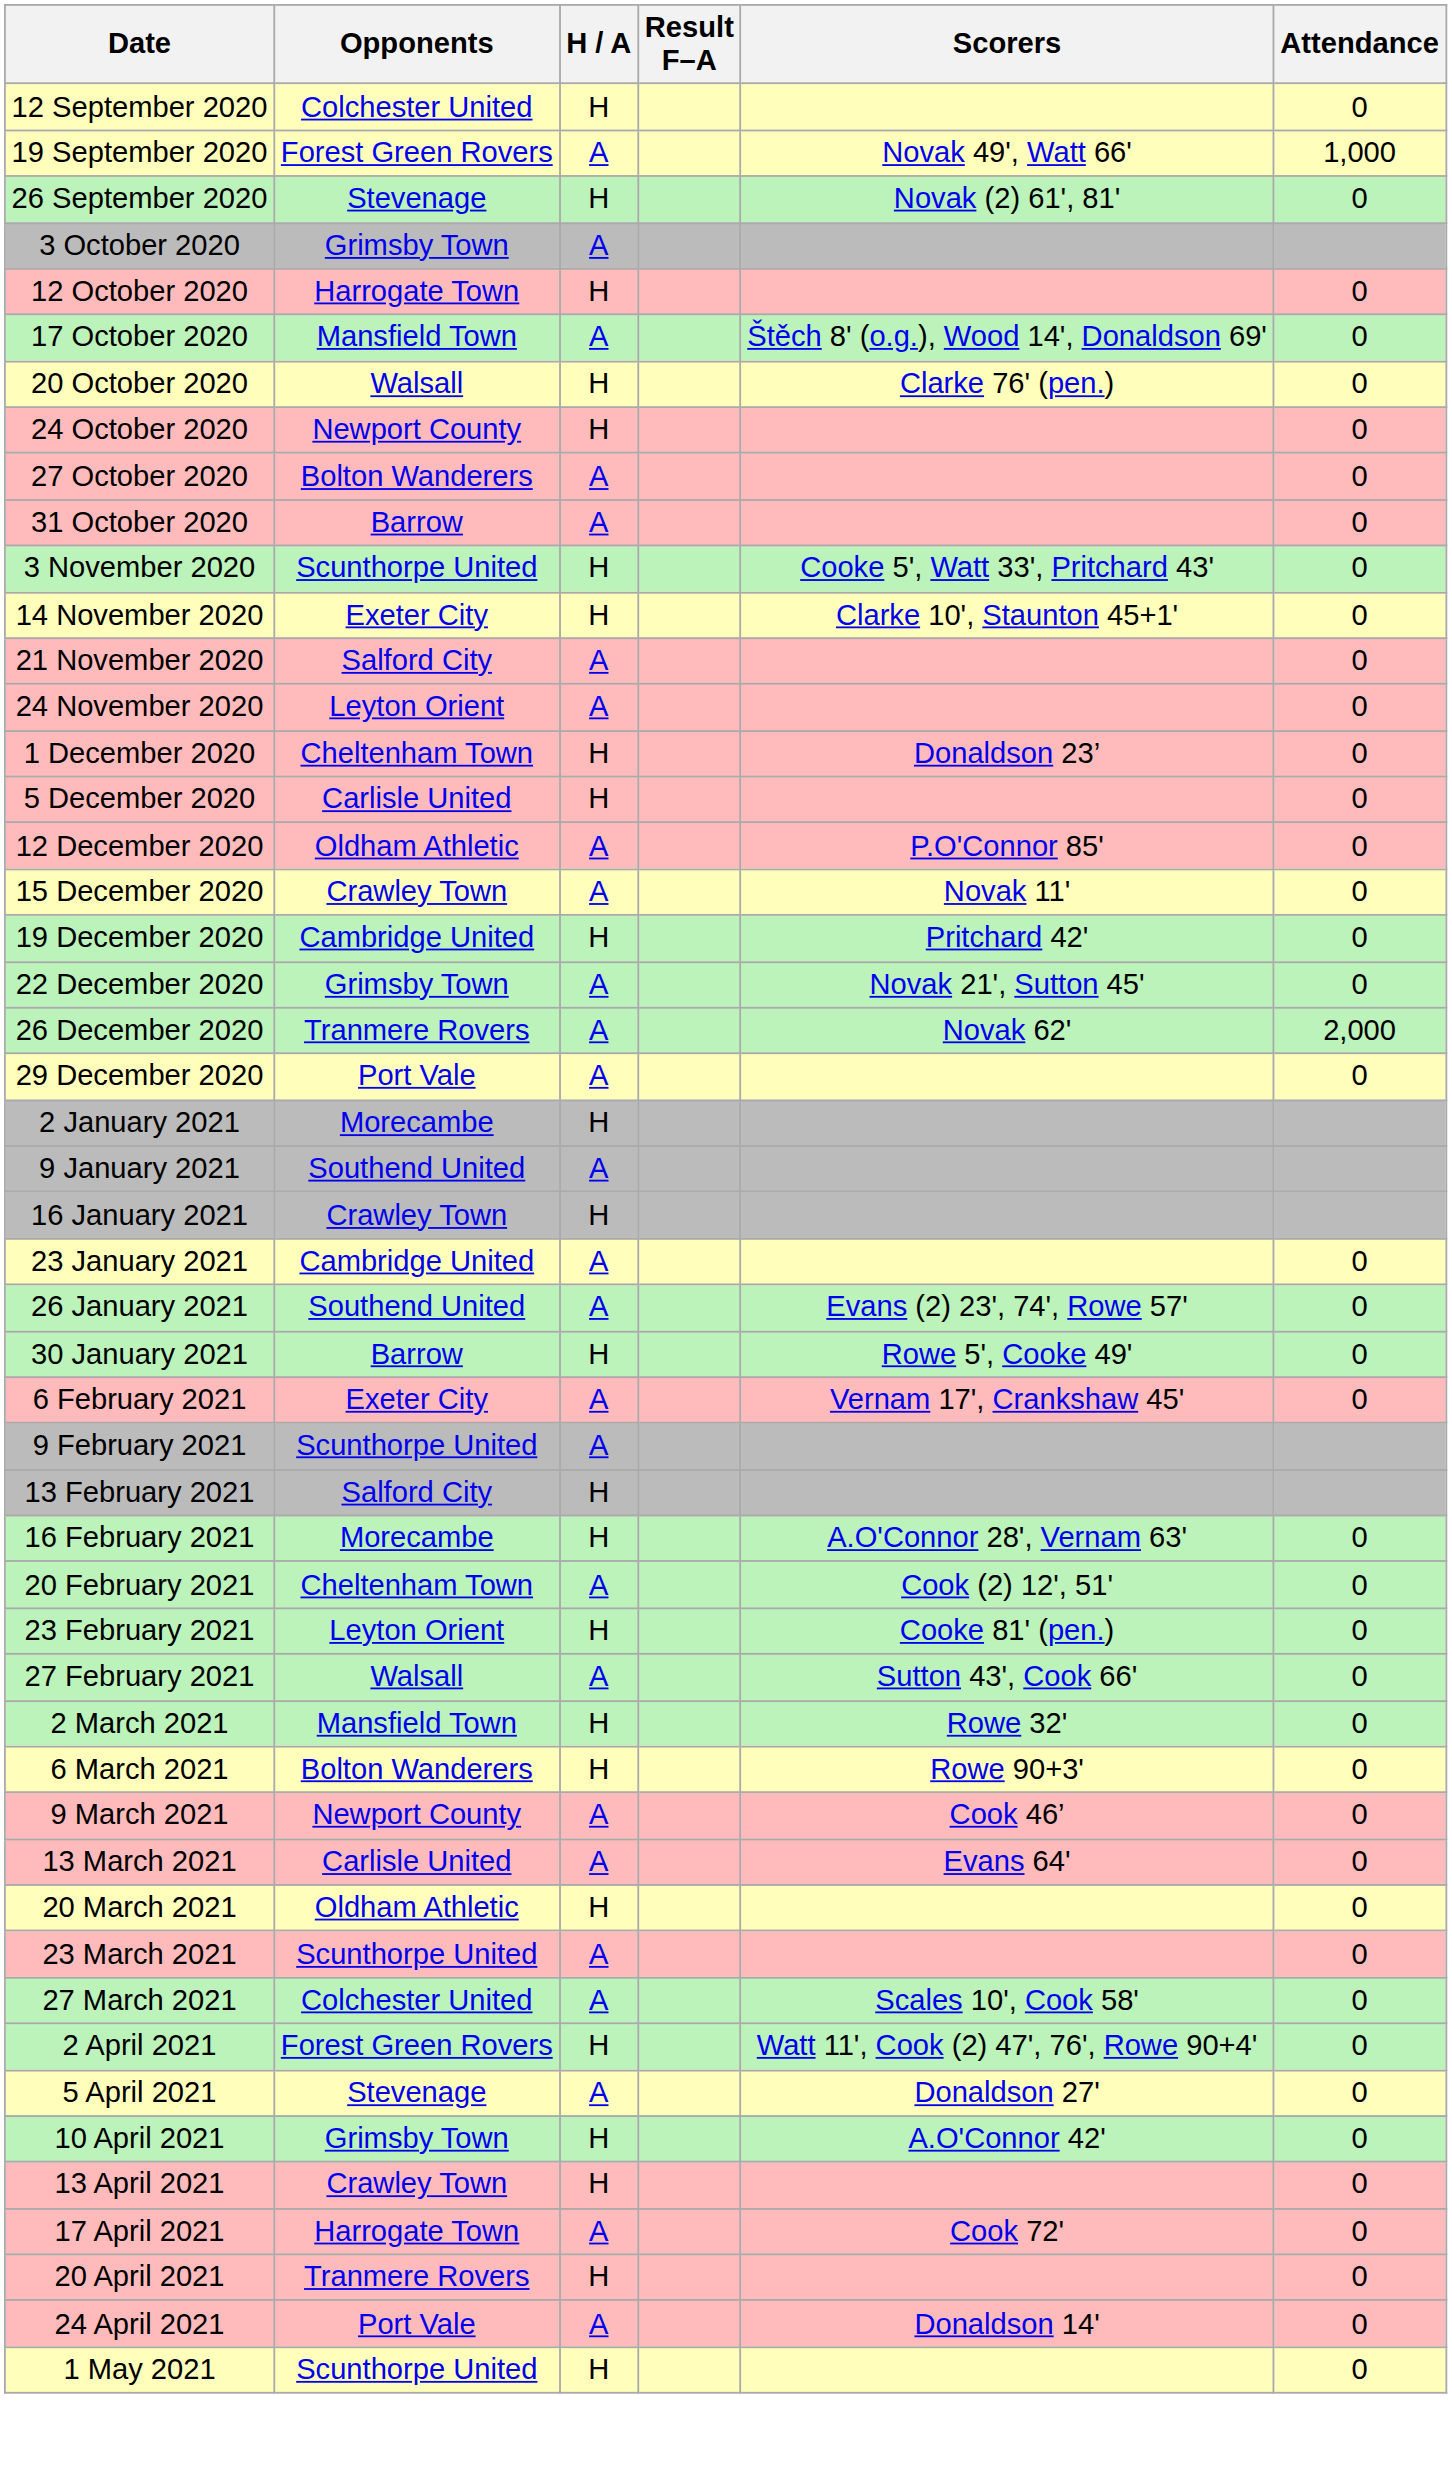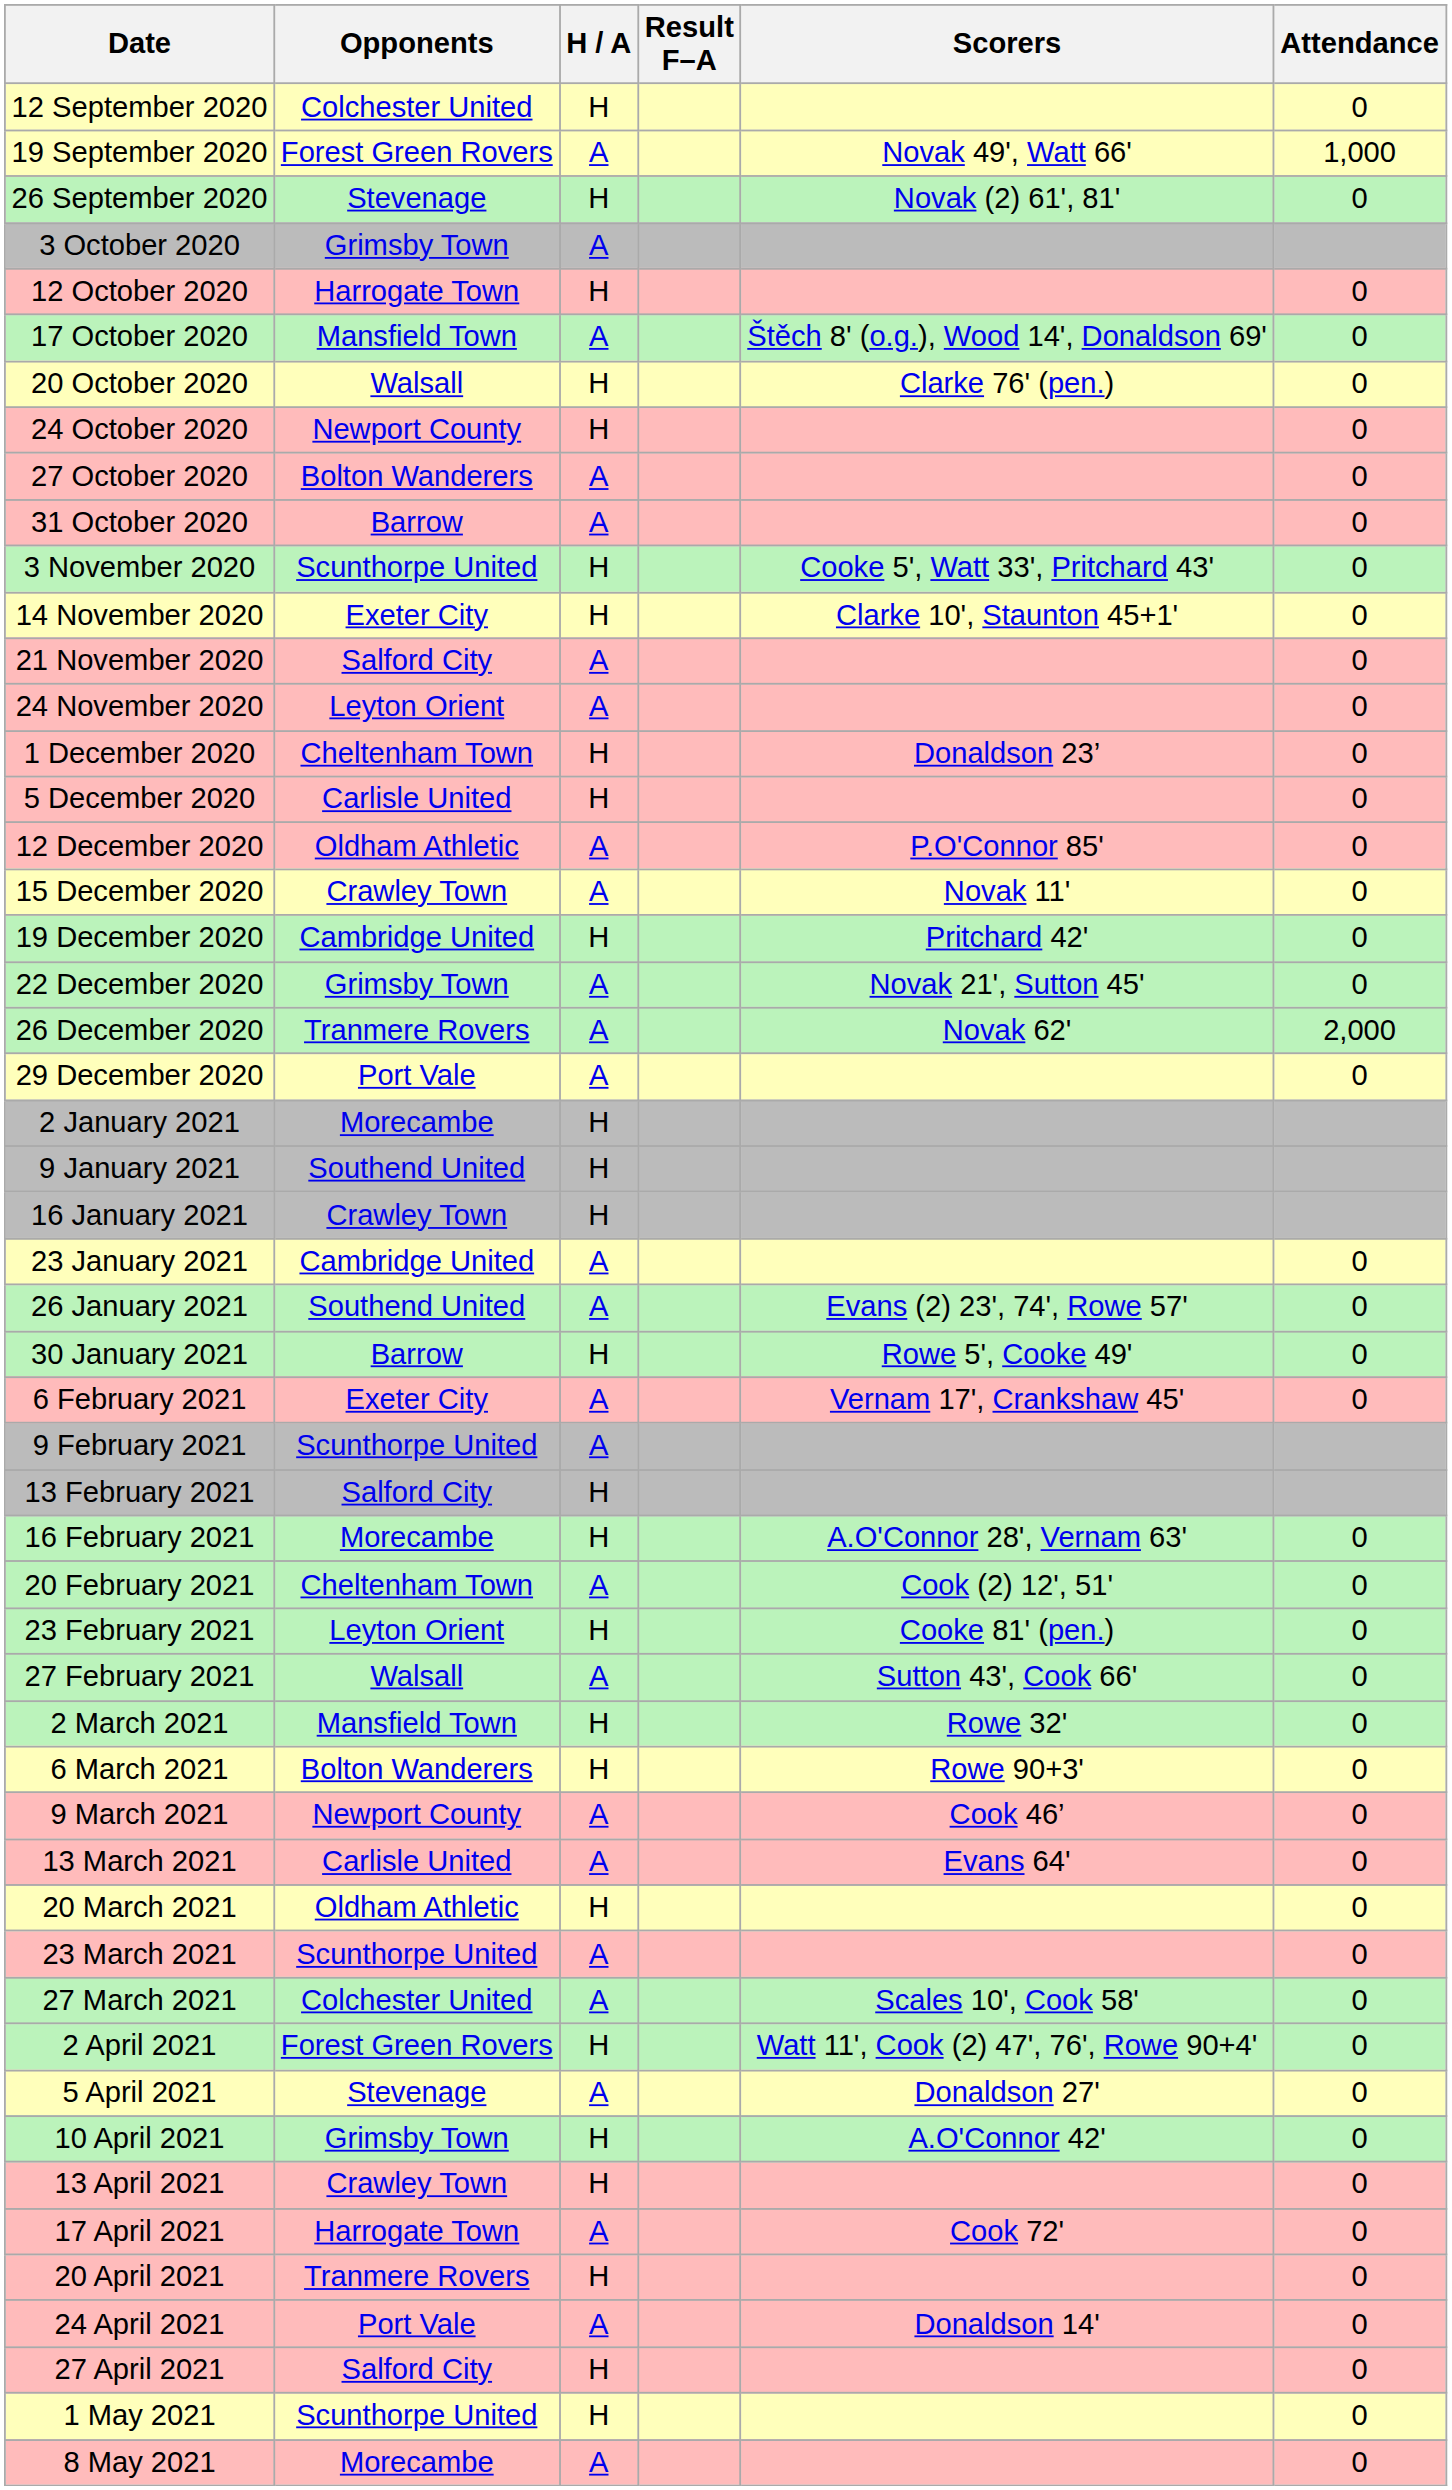(599, 1168) A -> (599, 1168) H
+ row: (140, 2369)
+ row: (140, 2461)
